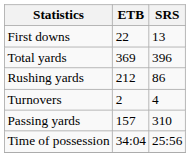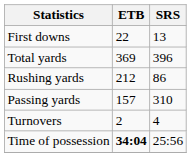rows swapped: (44, 120) <-> (35, 99)
(131, 141) normal -> (131, 141) bold
